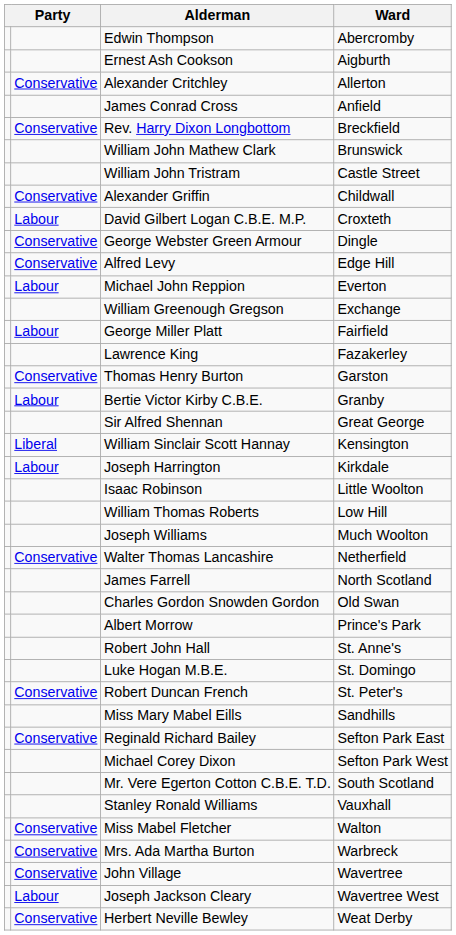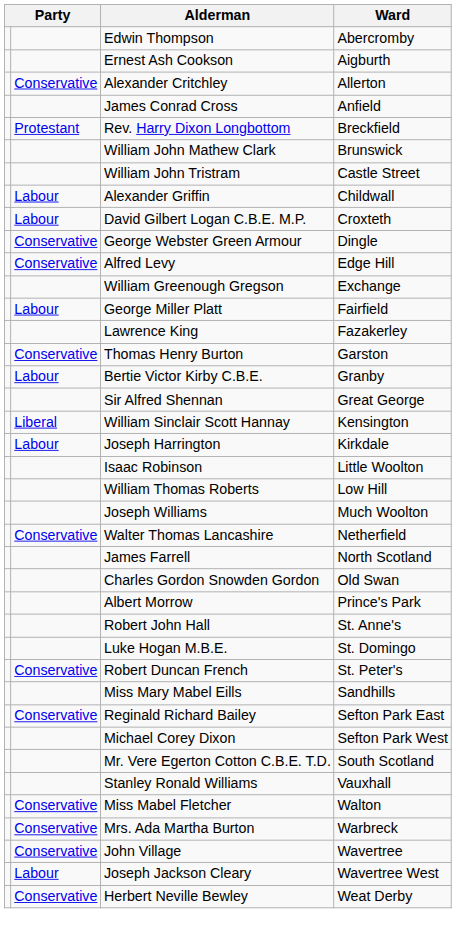(56, 128) Conservative -> (47, 128) Protestant
(56, 196) Conservative -> (36, 196) Labour
- row: (174, 286)
